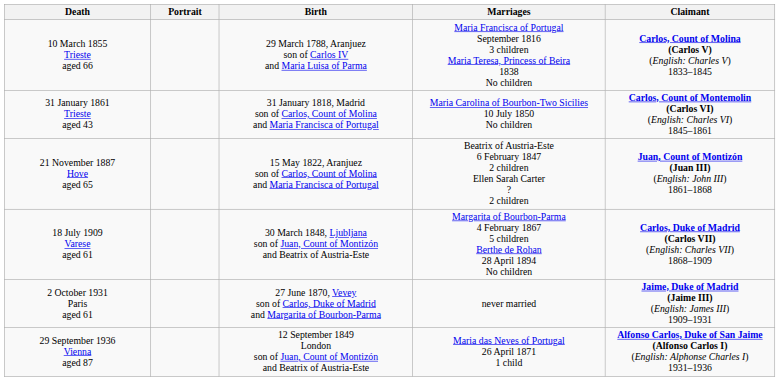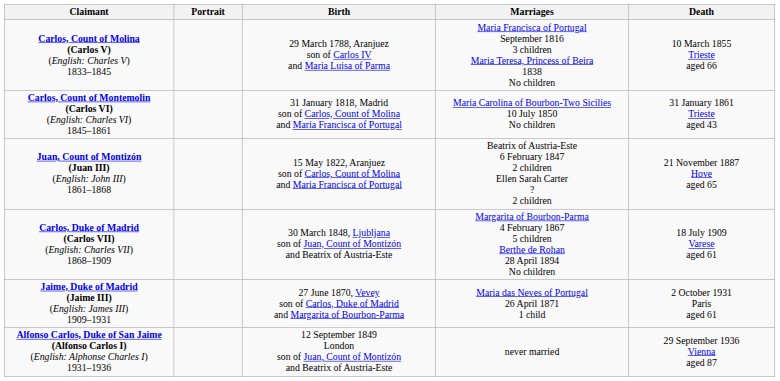columns swapped: (690, 12) <-> (77, 12)
(509, 303) never married -> (532, 303) Maria das Neves of Portugal 26 April 1871 1 child
(509, 352) Maria das Neves of Portugal 26 April 1871 1 child -> (532, 352) never married
